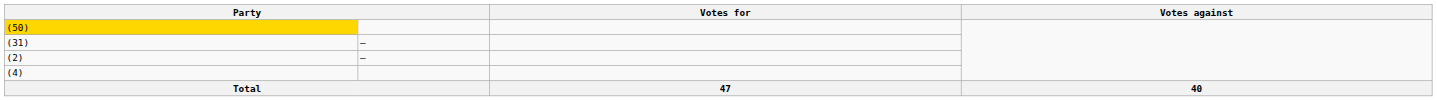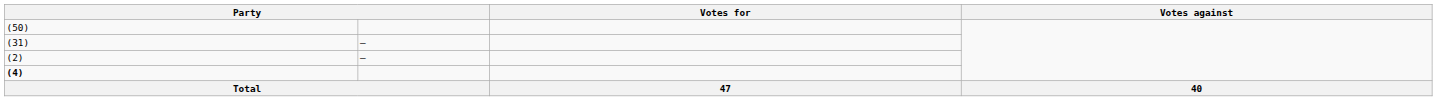(18, 27) gold background -> (18, 27) no background
(15, 73) normal -> (15, 73) bold
